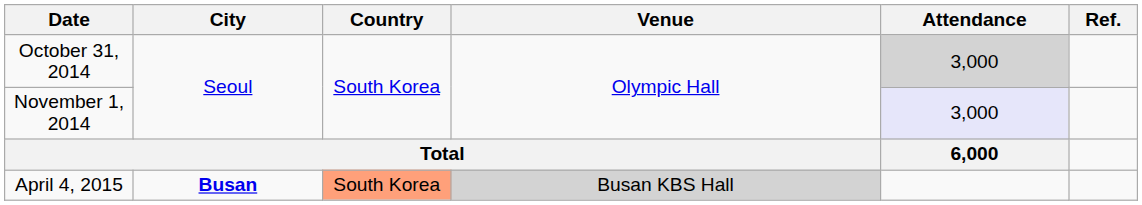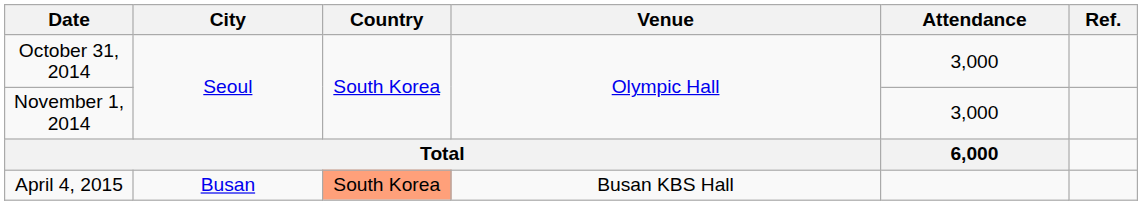(974, 60) lightgrey background -> (974, 60) no background
(974, 113) lavender background -> (974, 113) no background
(228, 184) bold -> (228, 184) normal
(666, 184) lightgrey background -> (666, 184) no background
